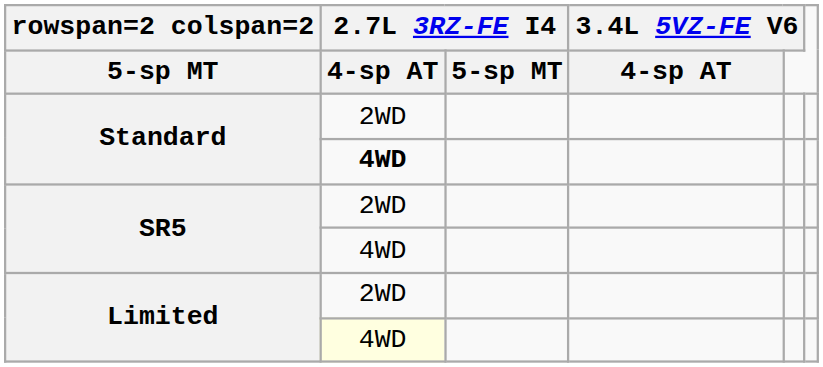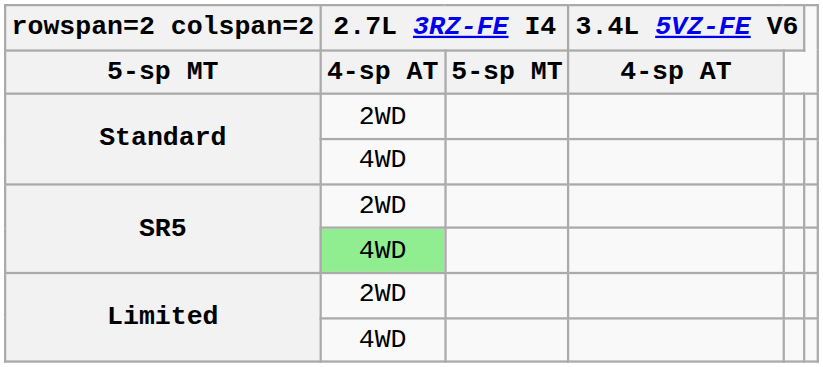(383, 161) bold -> (383, 161) normal
(383, 250) no background -> (383, 250) lightgreen background
(383, 339) lightyellow background -> (383, 339) no background
